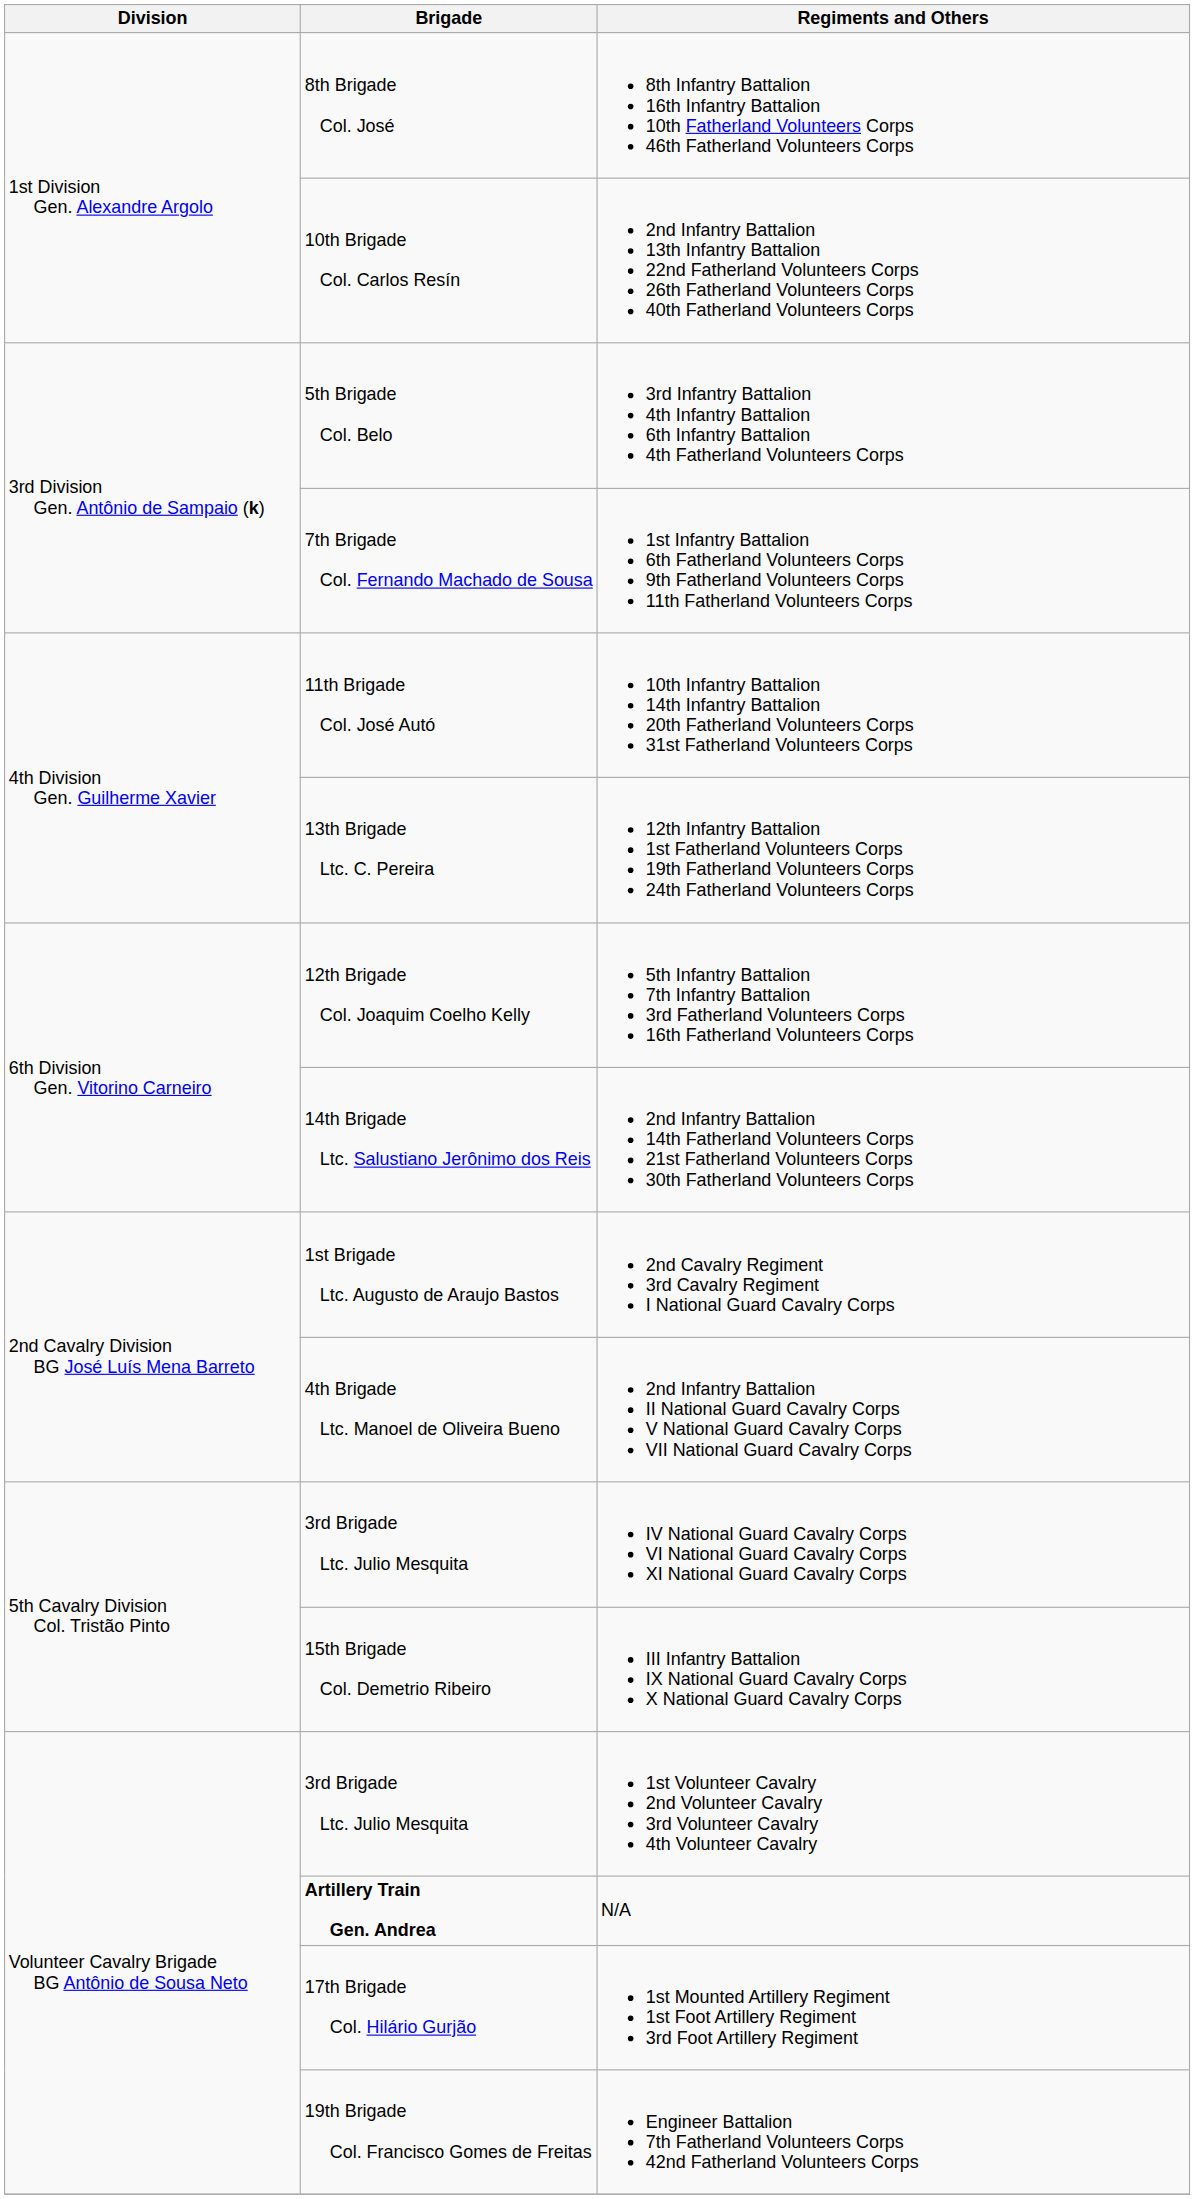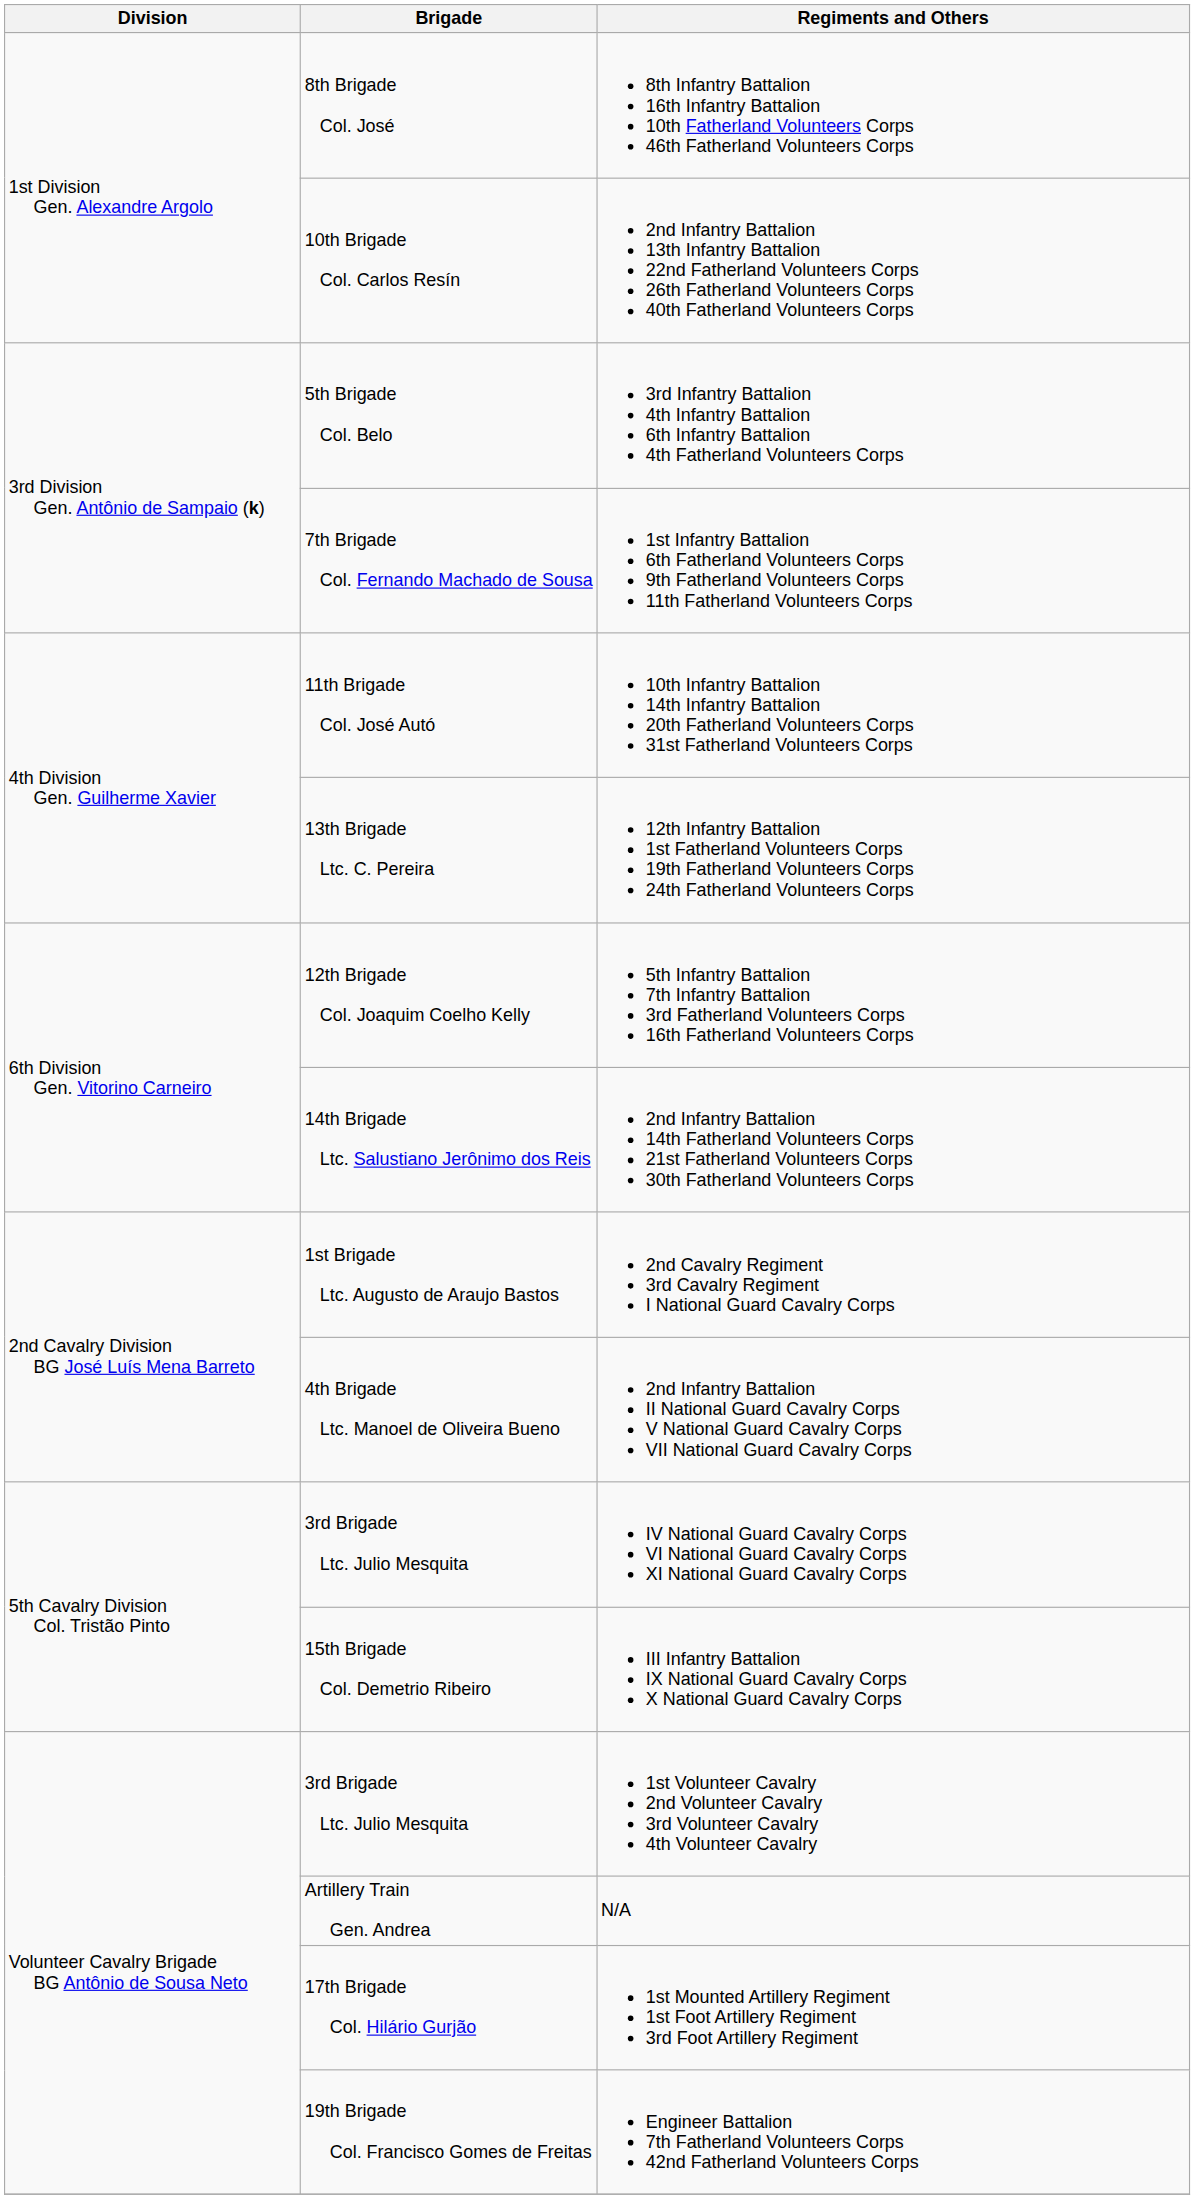(370, 1910) bold -> (368, 1910) normal
